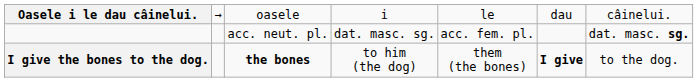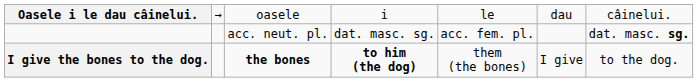(384, 60) normal -> (384, 60) bold
(561, 60) bold -> (561, 60) normal
